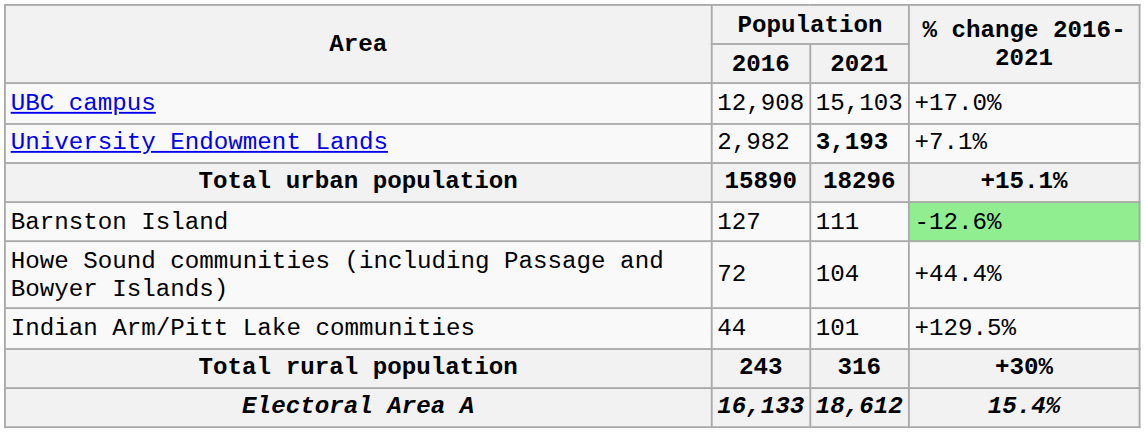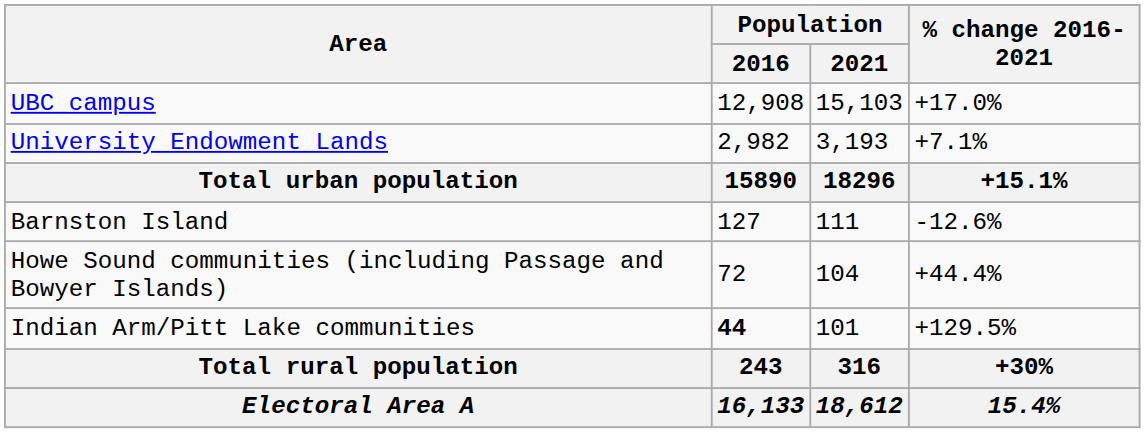(852, 143) bold -> (852, 143) normal
(958, 222) lightgreen background -> (958, 222) no background
(732, 328) normal -> (732, 328) bold
